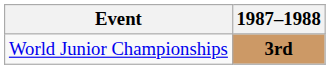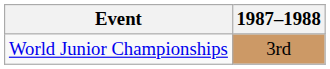(279, 49) bold -> (279, 49) normal
